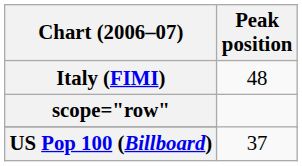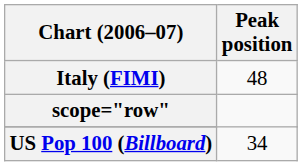(257, 143) 37 -> (257, 143) 34
